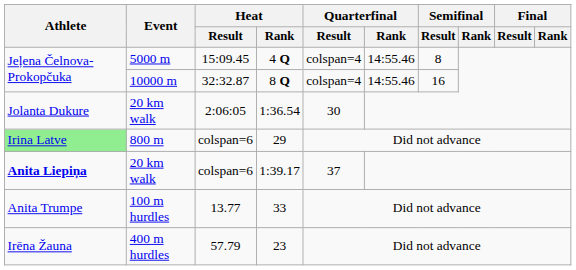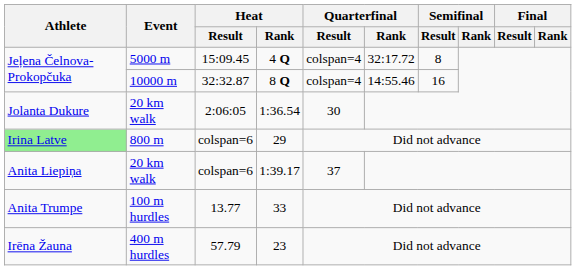(391, 58) 14:55.46 -> (391, 58) 32:17.72
(47, 170) bold -> (45, 170) normal
